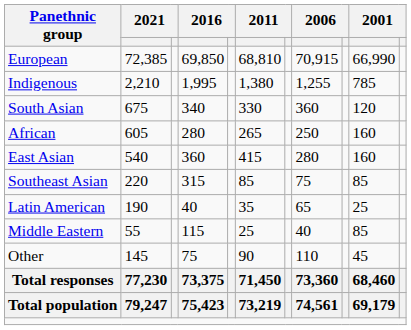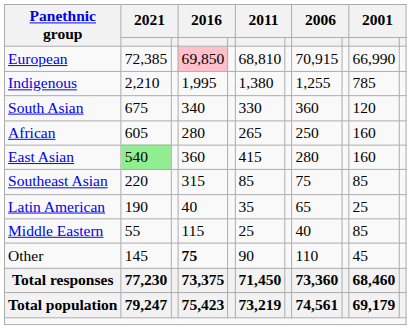(203, 58) no background -> (203, 58) pink background
(136, 157) no background -> (136, 157) lightgreen background
(189, 255) normal -> (189, 255) bold
